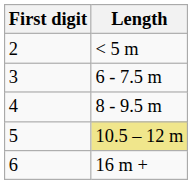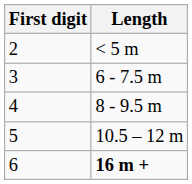(139, 135) khaki background -> (139, 135) no background
(122, 164) normal -> (122, 164) bold
